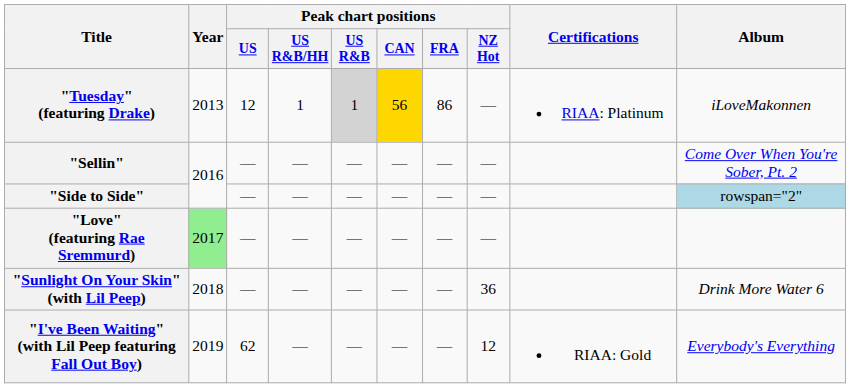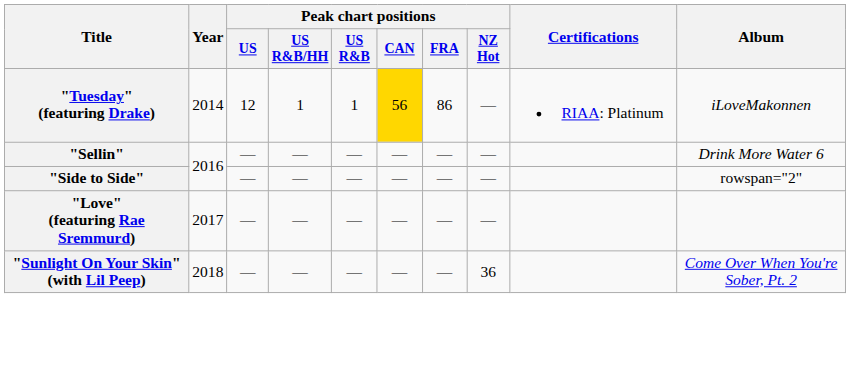(208, 105) 2013 -> (208, 105) 2014
(354, 105) lightgrey background -> (354, 105) no background
(761, 162) Come Over When You're Sober, Pt. 2 -> (761, 154) Drink More Water 6
(761, 196) lightblue background -> (761, 178) no background
(208, 238) lightgreen background -> (208, 220) no background
(761, 289) Drink More Water 6 -> (761, 271) Come Over When You're Sober, Pt. 2
- row: (97, 346)
